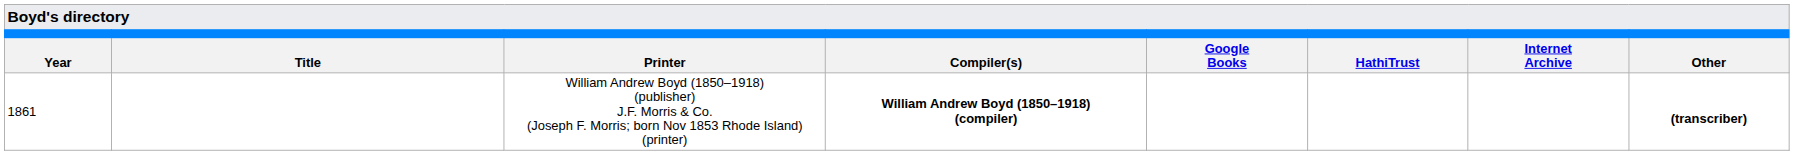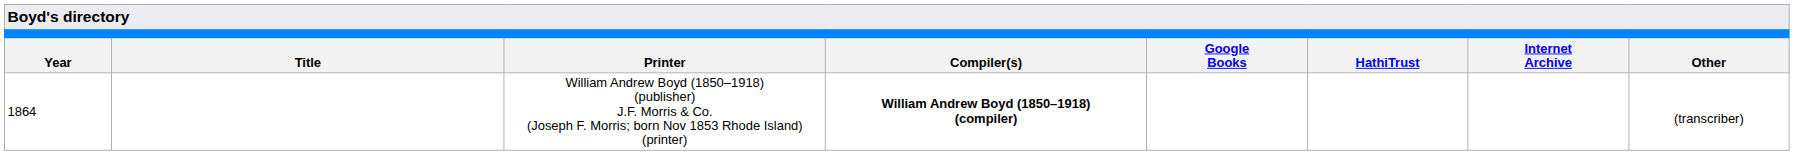(22, 112) 1861 -> (22, 112) 1864
(1709, 119) bold -> (1709, 119) normal
